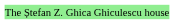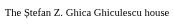(87, 12) lightgreen background -> (87, 12) no background
